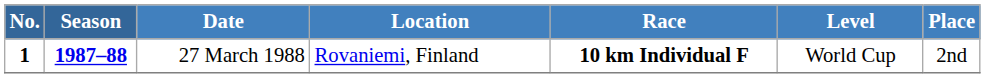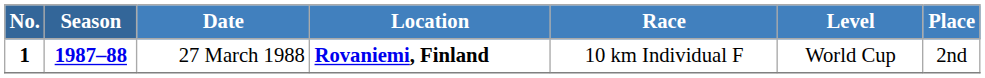(397, 55) normal -> (402, 55) bold
(664, 55) bold -> (664, 55) normal
